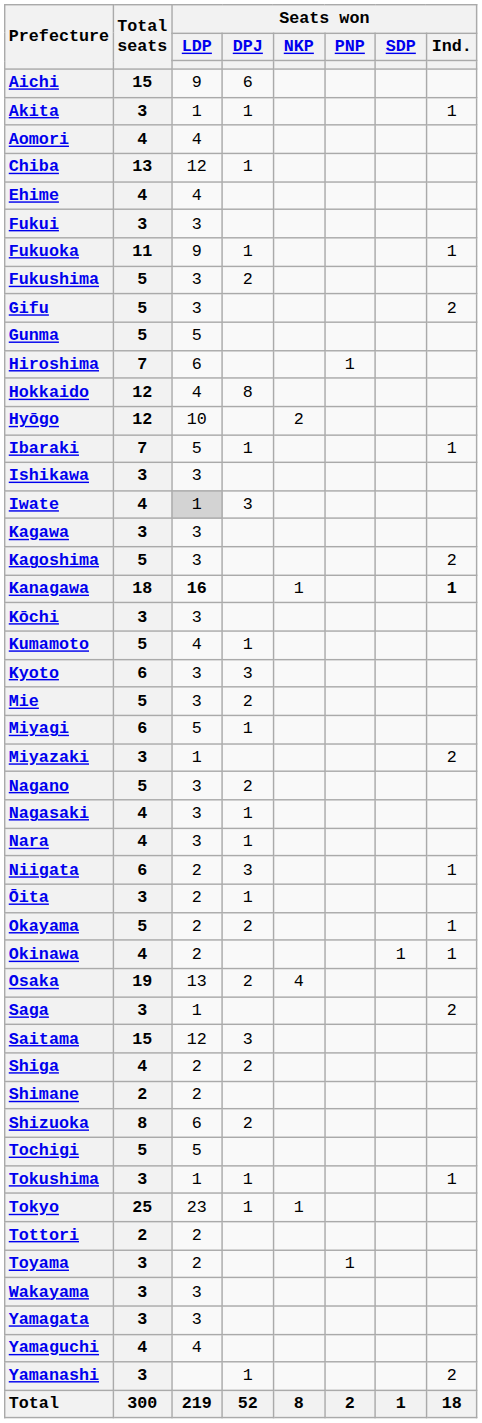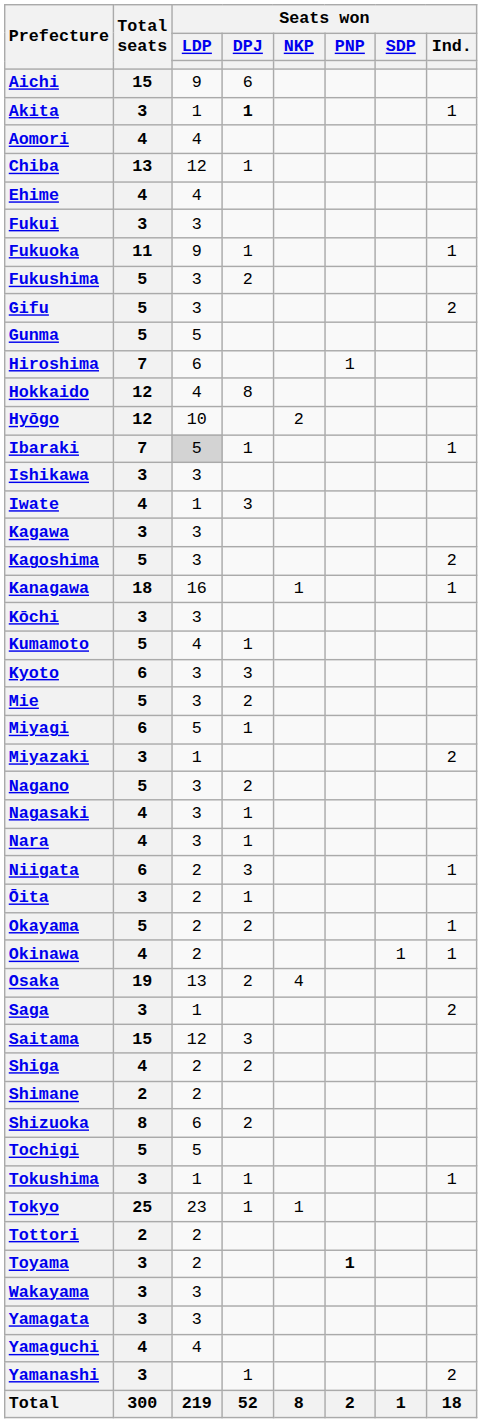(248, 111) normal -> (248, 111) bold
(197, 448) no background -> (197, 448) lightgrey background
(197, 504) lightgrey background -> (197, 504) no background
(197, 589) bold -> (197, 589) normal
(452, 589) bold -> (452, 589) normal
(350, 1263) normal -> (350, 1263) bold
